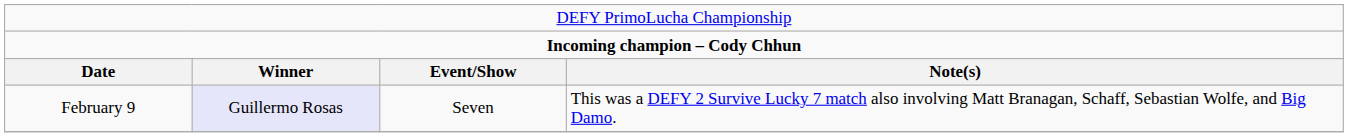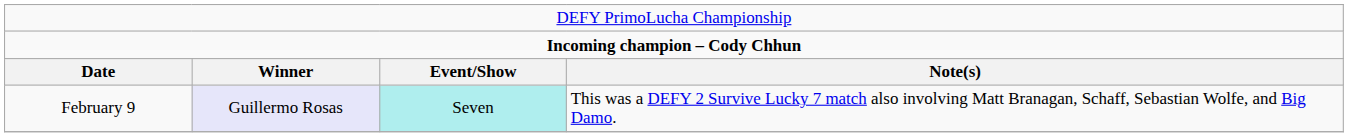(473, 108) no background -> (473, 108) paleturquoise background
